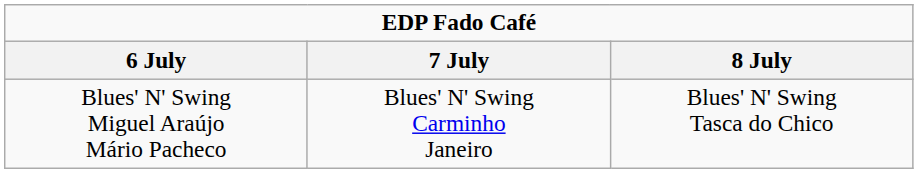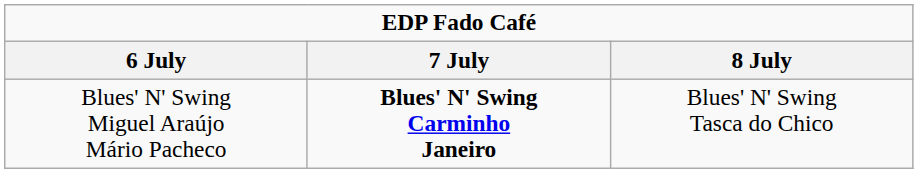(459, 123) normal -> (459, 123) bold
